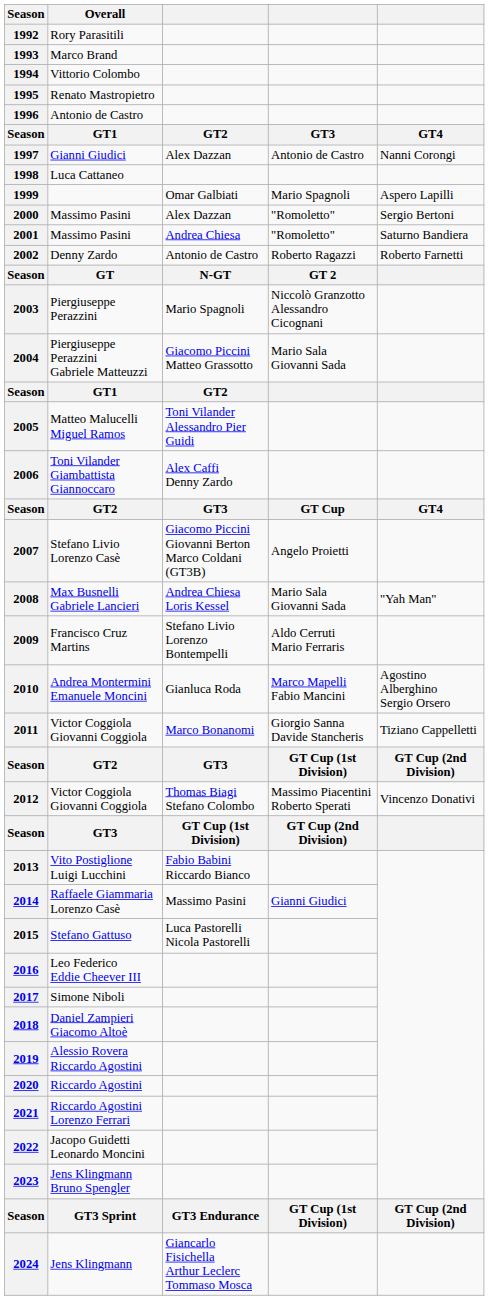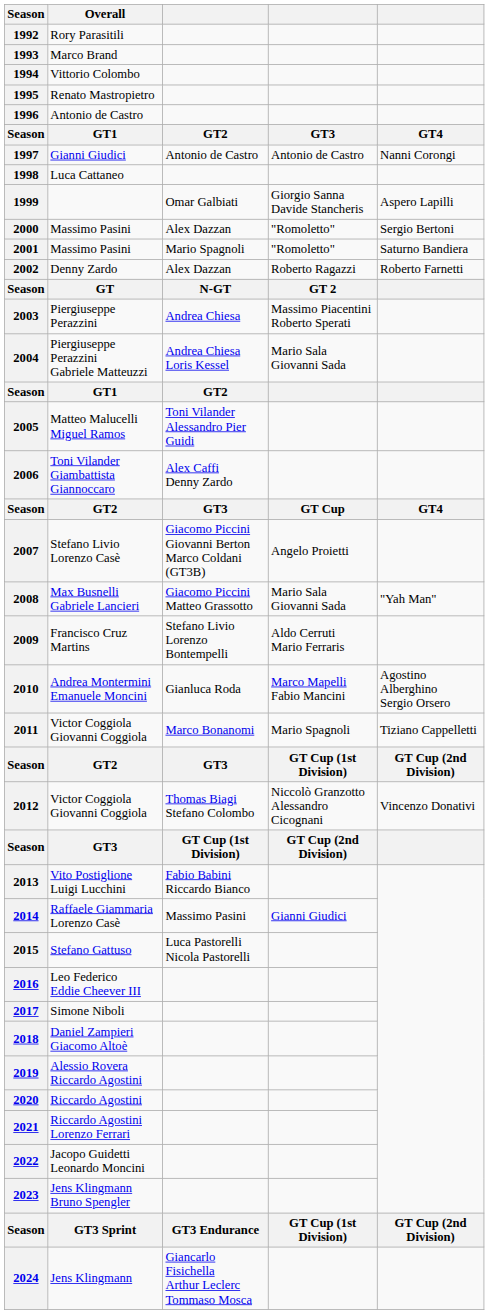(198, 154) Alex Dazzan -> (212, 154) Antonio de Castro
(311, 194) Mario Spagnoli -> (317, 202) Giorgio Sanna Davide Stancheris
(203, 235) Andrea Chiesa -> (205, 249) Mario Spagnoli
(212, 255) Antonio de Castro -> (198, 269) Alex Dazzan
(205, 309) Mario Spagnoli -> (203, 316) Andrea Chiesa
(318, 309) Niccolò Granzotto Alessandro Cicognani -> (321, 316) Massimo Piacentini Roberto Sperati
(209, 357) Giacomo Piccini Matteo Grassotto -> (203, 357) Andrea Chiesa Loris Kessel
(203, 599) Andrea Chiesa Loris Kessel -> (209, 599) Giacomo Piccini Matteo Grassotto
(317, 730) Giorgio Sanna Davide Stancheris -> (311, 730) Mario Spagnoli
(321, 798) Massimo Piacentini Roberto Sperati -> (318, 805) Niccolò Granzotto Alessandro Cicognani
